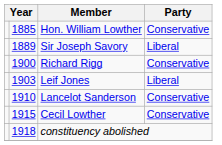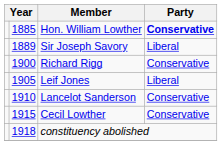(178, 30) normal -> (180, 30) bold
(24, 81) 1903 -> (24, 81) 1905
